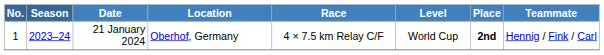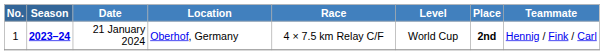(50, 36) normal -> (50, 36) bold
